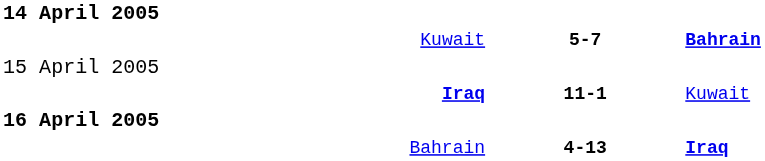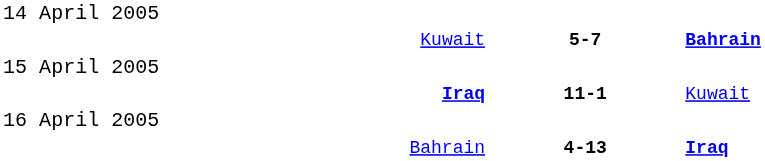(81, 13) bold -> (81, 13) normal
(81, 121) bold -> (81, 121) normal
